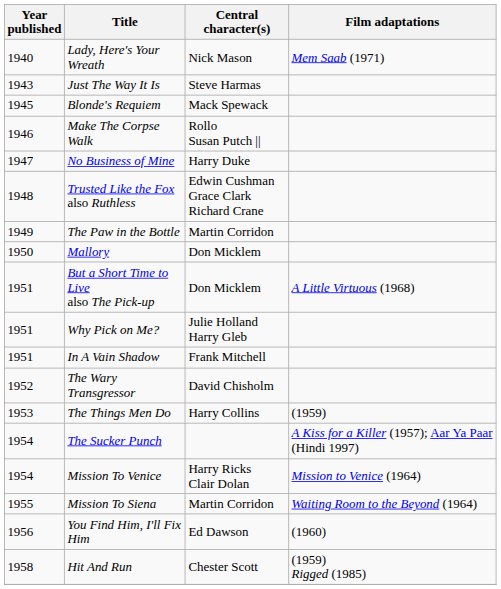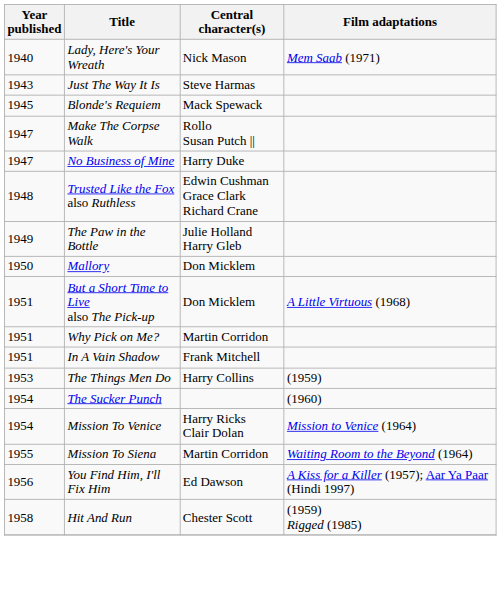(20, 133) 1946 -> (20, 133) 1947
(231, 231) Martin Corridon -> (218, 238) Julie Holland Harry Gleb
(223, 329) Julie Holland Harry Gleb -> (225, 336) Martin Corridon
- row: (101, 385)
(392, 441) A Kiss for a Killer (1957); Aar Ya Paar (Hindi 1997) -> (304, 398) (1960)
(309, 531) (1960) -> (387, 482) A Kiss for a Killer (1957); Aar Ya Paar (Hindi 1997)
